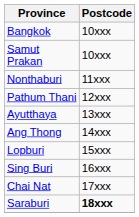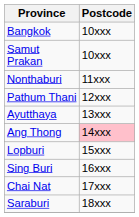(96, 132) no background -> (96, 132) pink background
(97, 203) bold -> (96, 203) normal
